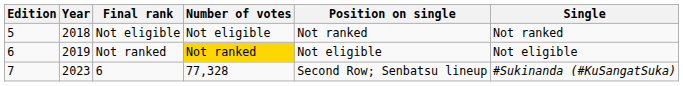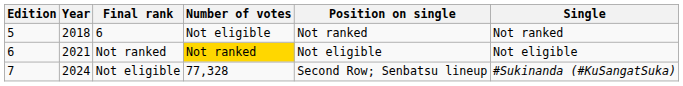(138, 33) Not eligible -> (99, 33) 6
(76, 52) 2019 -> (76, 52) 2021
(76, 71) 2023 -> (76, 71) 2024
(99, 71) 6 -> (138, 71) Not eligible
